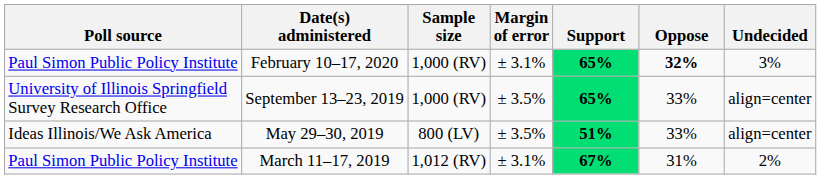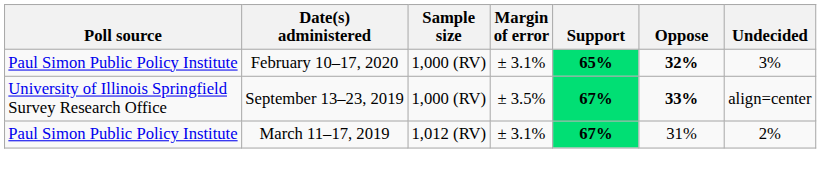(596, 98) 65% -> (596, 98) 67%
(682, 98) normal -> (682, 98) bold
- row: (325, 134)
